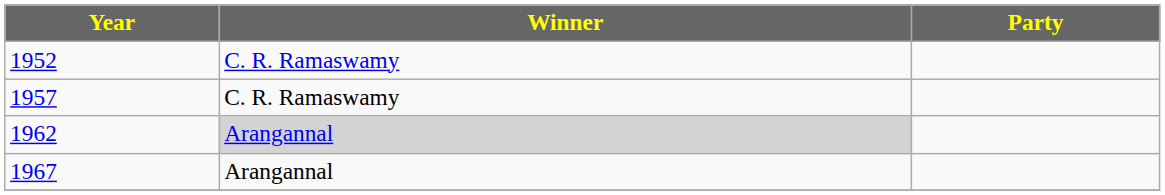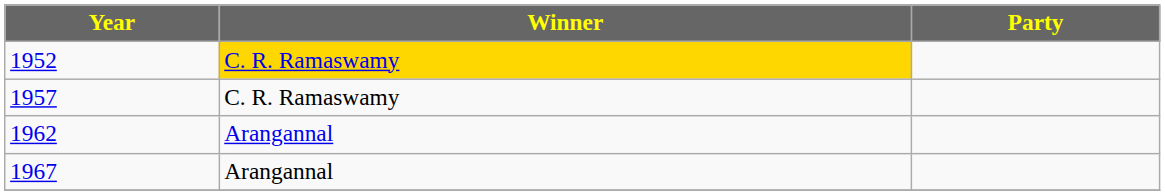(312, 60) no background -> (312, 60) gold background
(279, 134) lightgrey background -> (279, 134) no background
